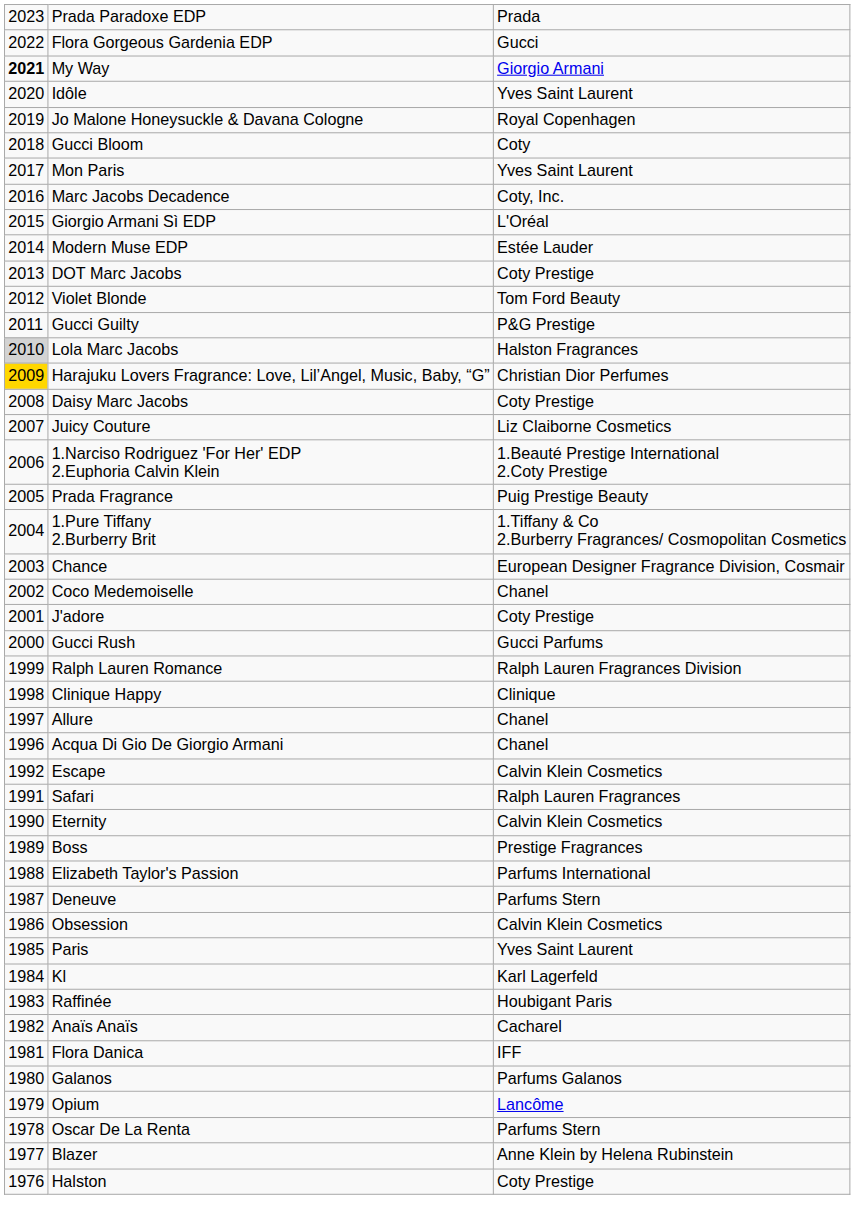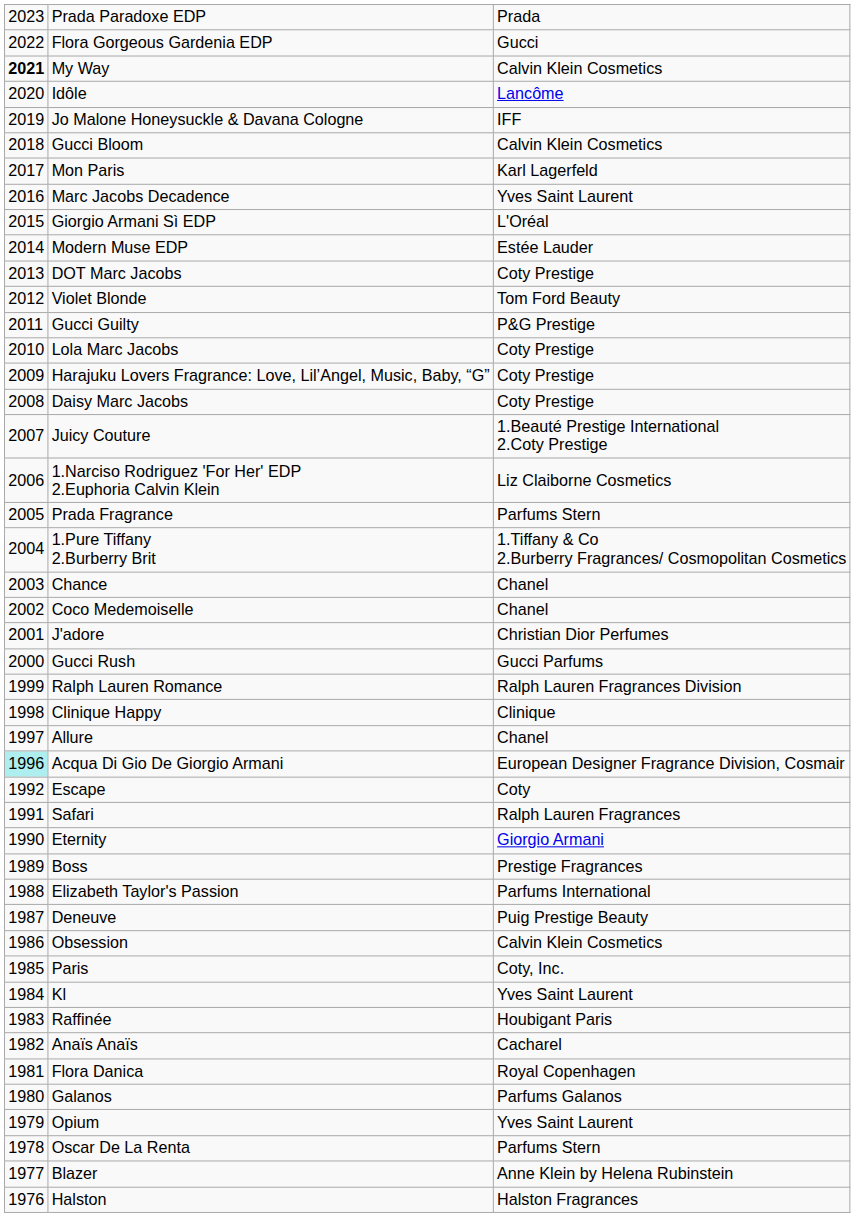(551, 68) Giorgio Armani -> (580, 68) Calvin Klein Cosmetics
(565, 94) Yves Saint Laurent -> (530, 94) Lancôme
(566, 119) Royal Copenhagen -> (509, 119) IFF
(514, 145) Coty -> (580, 145) Calvin Klein Cosmetics
(565, 171) Yves Saint Laurent -> (547, 171) Karl Lagerfeld
(531, 196) Coty, Inc. -> (565, 196) Yves Saint Laurent
(26, 350) lightgrey background -> (26, 350) no background
(568, 350) Halston Fragrances -> (546, 350) Coty Prestige
(26, 376) gold background -> (26, 376) no background
(583, 376) Christian Dior Perfumes -> (546, 376) Coty Prestige
(584, 427) Liz Claiborne Cosmetics -> (608, 436) 1.Beauté Prestige International 2.Coty Prestige
(608, 462) 1.Beauté Prestige International 2.Coty Prestige -> (584, 480) Liz Claiborne Cosmetics
(573, 496) Puig Prestige Beauty -> (549, 514) Parfums Stern
(671, 566) European Designer Fragrance Division, Cosmair -> (523, 584) Chanel
(546, 617) Coty Prestige -> (583, 635) Christian Dior Perfumes
(26, 745) no background -> (26, 763) paleturquoise background
(523, 745) Chanel -> (671, 763) European Designer Fragrance Division, Cosmair
(580, 771) Calvin Klein Cosmetics -> (514, 789) Coty
(580, 822) Calvin Klein Cosmetics -> (551, 840) Giorgio Armani
(549, 899) Parfums Stern -> (573, 917) Puig Prestige Beauty
(565, 950) Yves Saint Laurent -> (531, 968) Coty, Inc.
(547, 976) Karl Lagerfeld -> (565, 994) Yves Saint Laurent
(509, 1053) IFF -> (566, 1071) Royal Copenhagen
(530, 1104) Lancôme -> (565, 1122) Yves Saint Laurent
(546, 1181) Coty Prestige -> (568, 1199) Halston Fragrances
